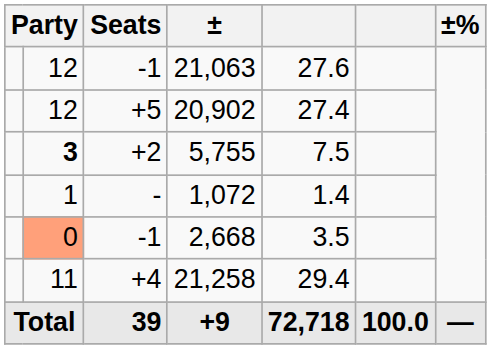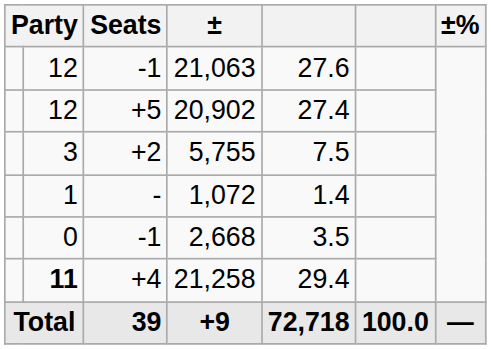(70, 152) bold -> (70, 152) normal
(70, 237) lightsalmon background -> (70, 237) no background
(64, 279) normal -> (64, 279) bold
